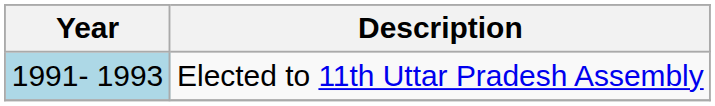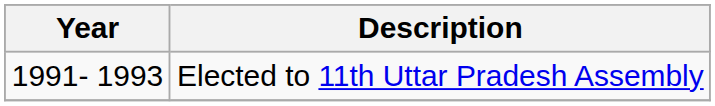(88, 75) lightblue background -> (88, 75) no background
